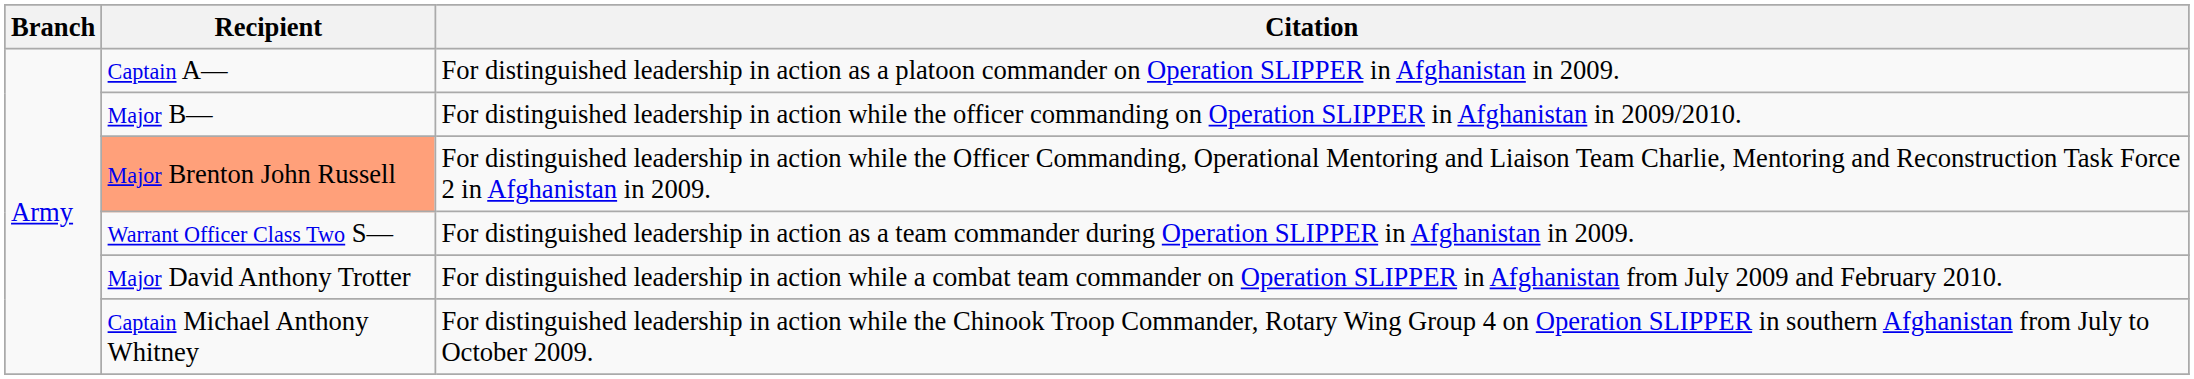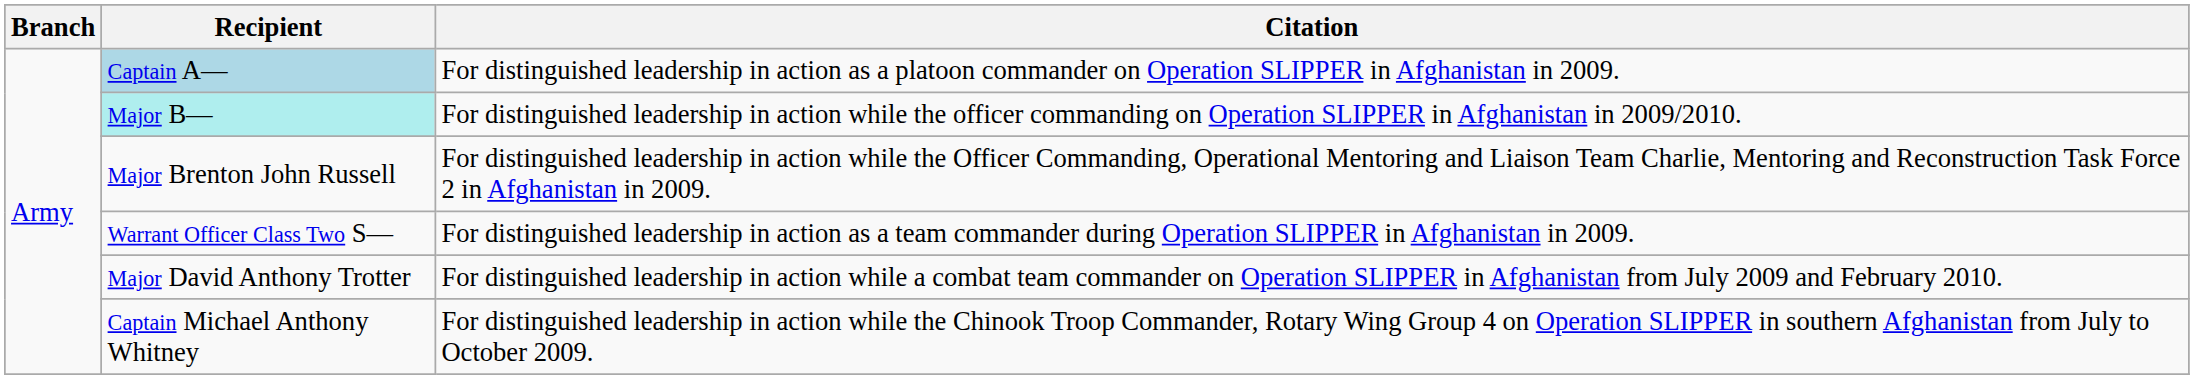(168, 70) no background -> (168, 70) lightblue background
(160, 114) no background -> (160, 114) paleturquoise background
(252, 173) lightsalmon background -> (252, 173) no background
